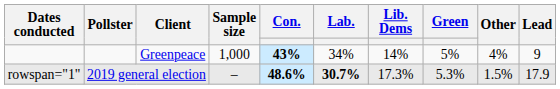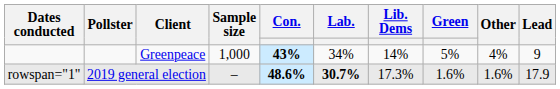(450, 75) 5.3% -> (450, 75) 1.6%
(498, 75) 1.5% -> (498, 75) 1.6%
